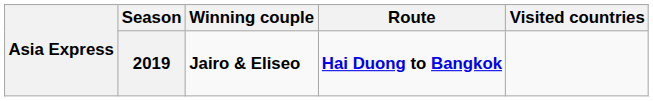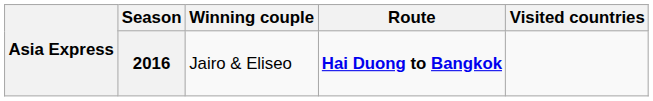(152, 63) 2019 -> (152, 63) 2016
(245, 63) bold -> (241, 63) normal
